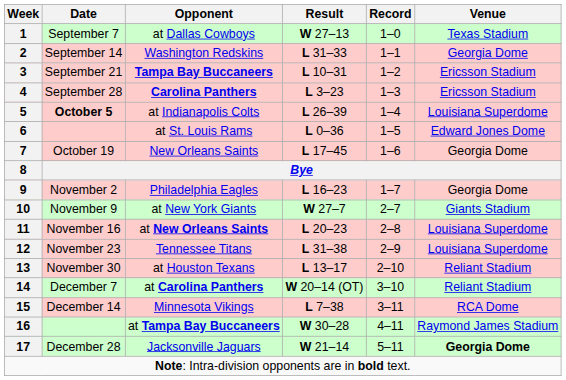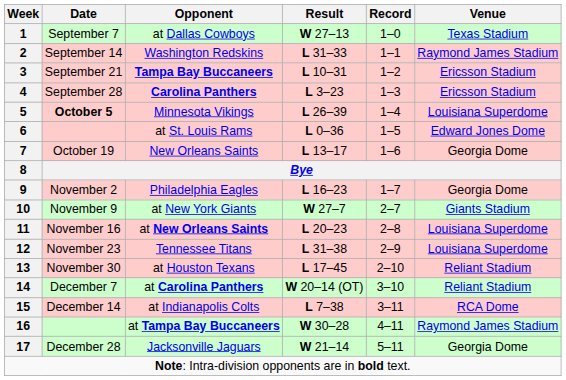(488, 53) Georgia Dome -> (488, 53) Raymond James Stadium
(204, 111) at Indianapolis Colts -> (204, 111) Minnesota Vikings
(324, 151) L 17–45 -> (324, 151) L 13–17
(324, 268) L 13–17 -> (324, 268) L 17–45
(204, 307) Minnesota Vikings -> (204, 307) at Indianapolis Colts
(488, 346) bold -> (488, 346) normal
